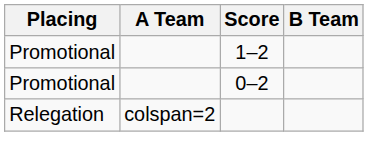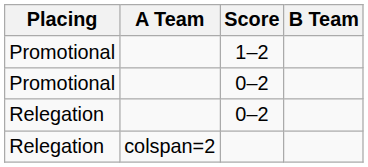+ row: (57, 114)
